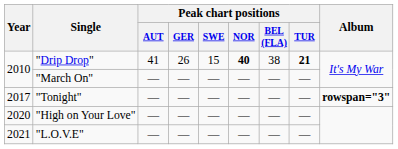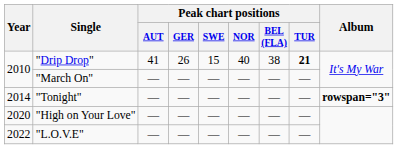(244, 60) bold -> (244, 60) normal
(19, 97) 2017 -> (19, 97) 2014
(19, 134) 2021 -> (19, 134) 2022
